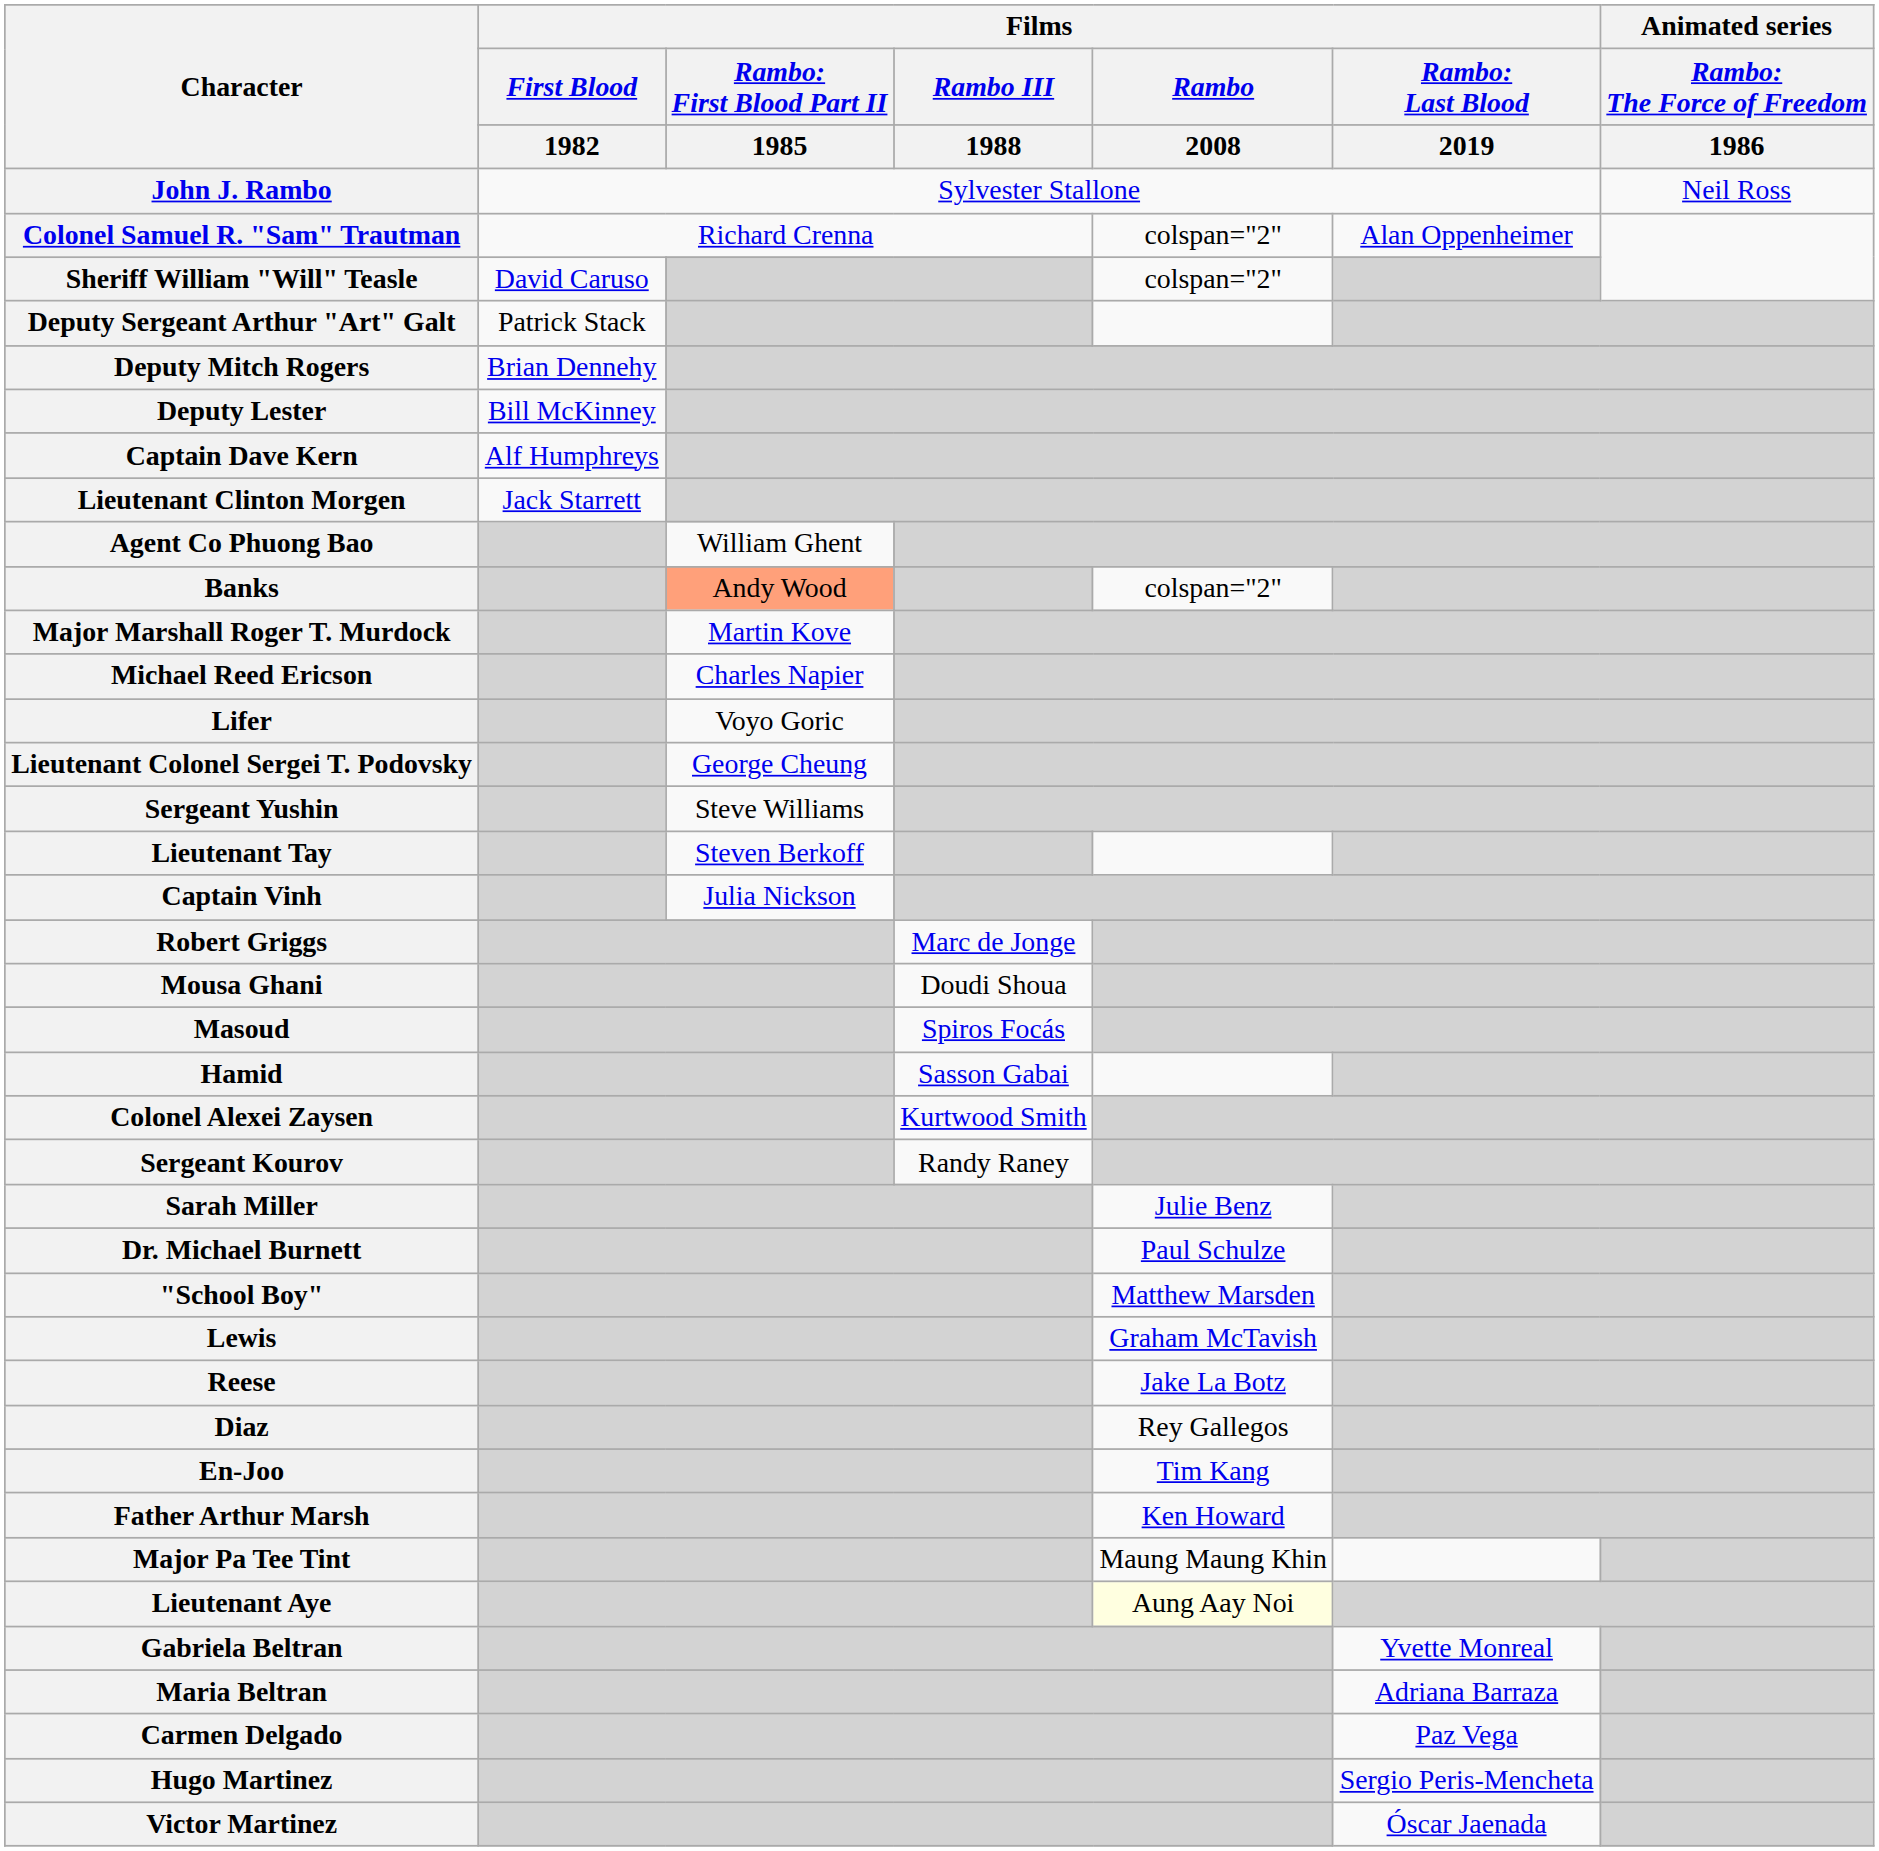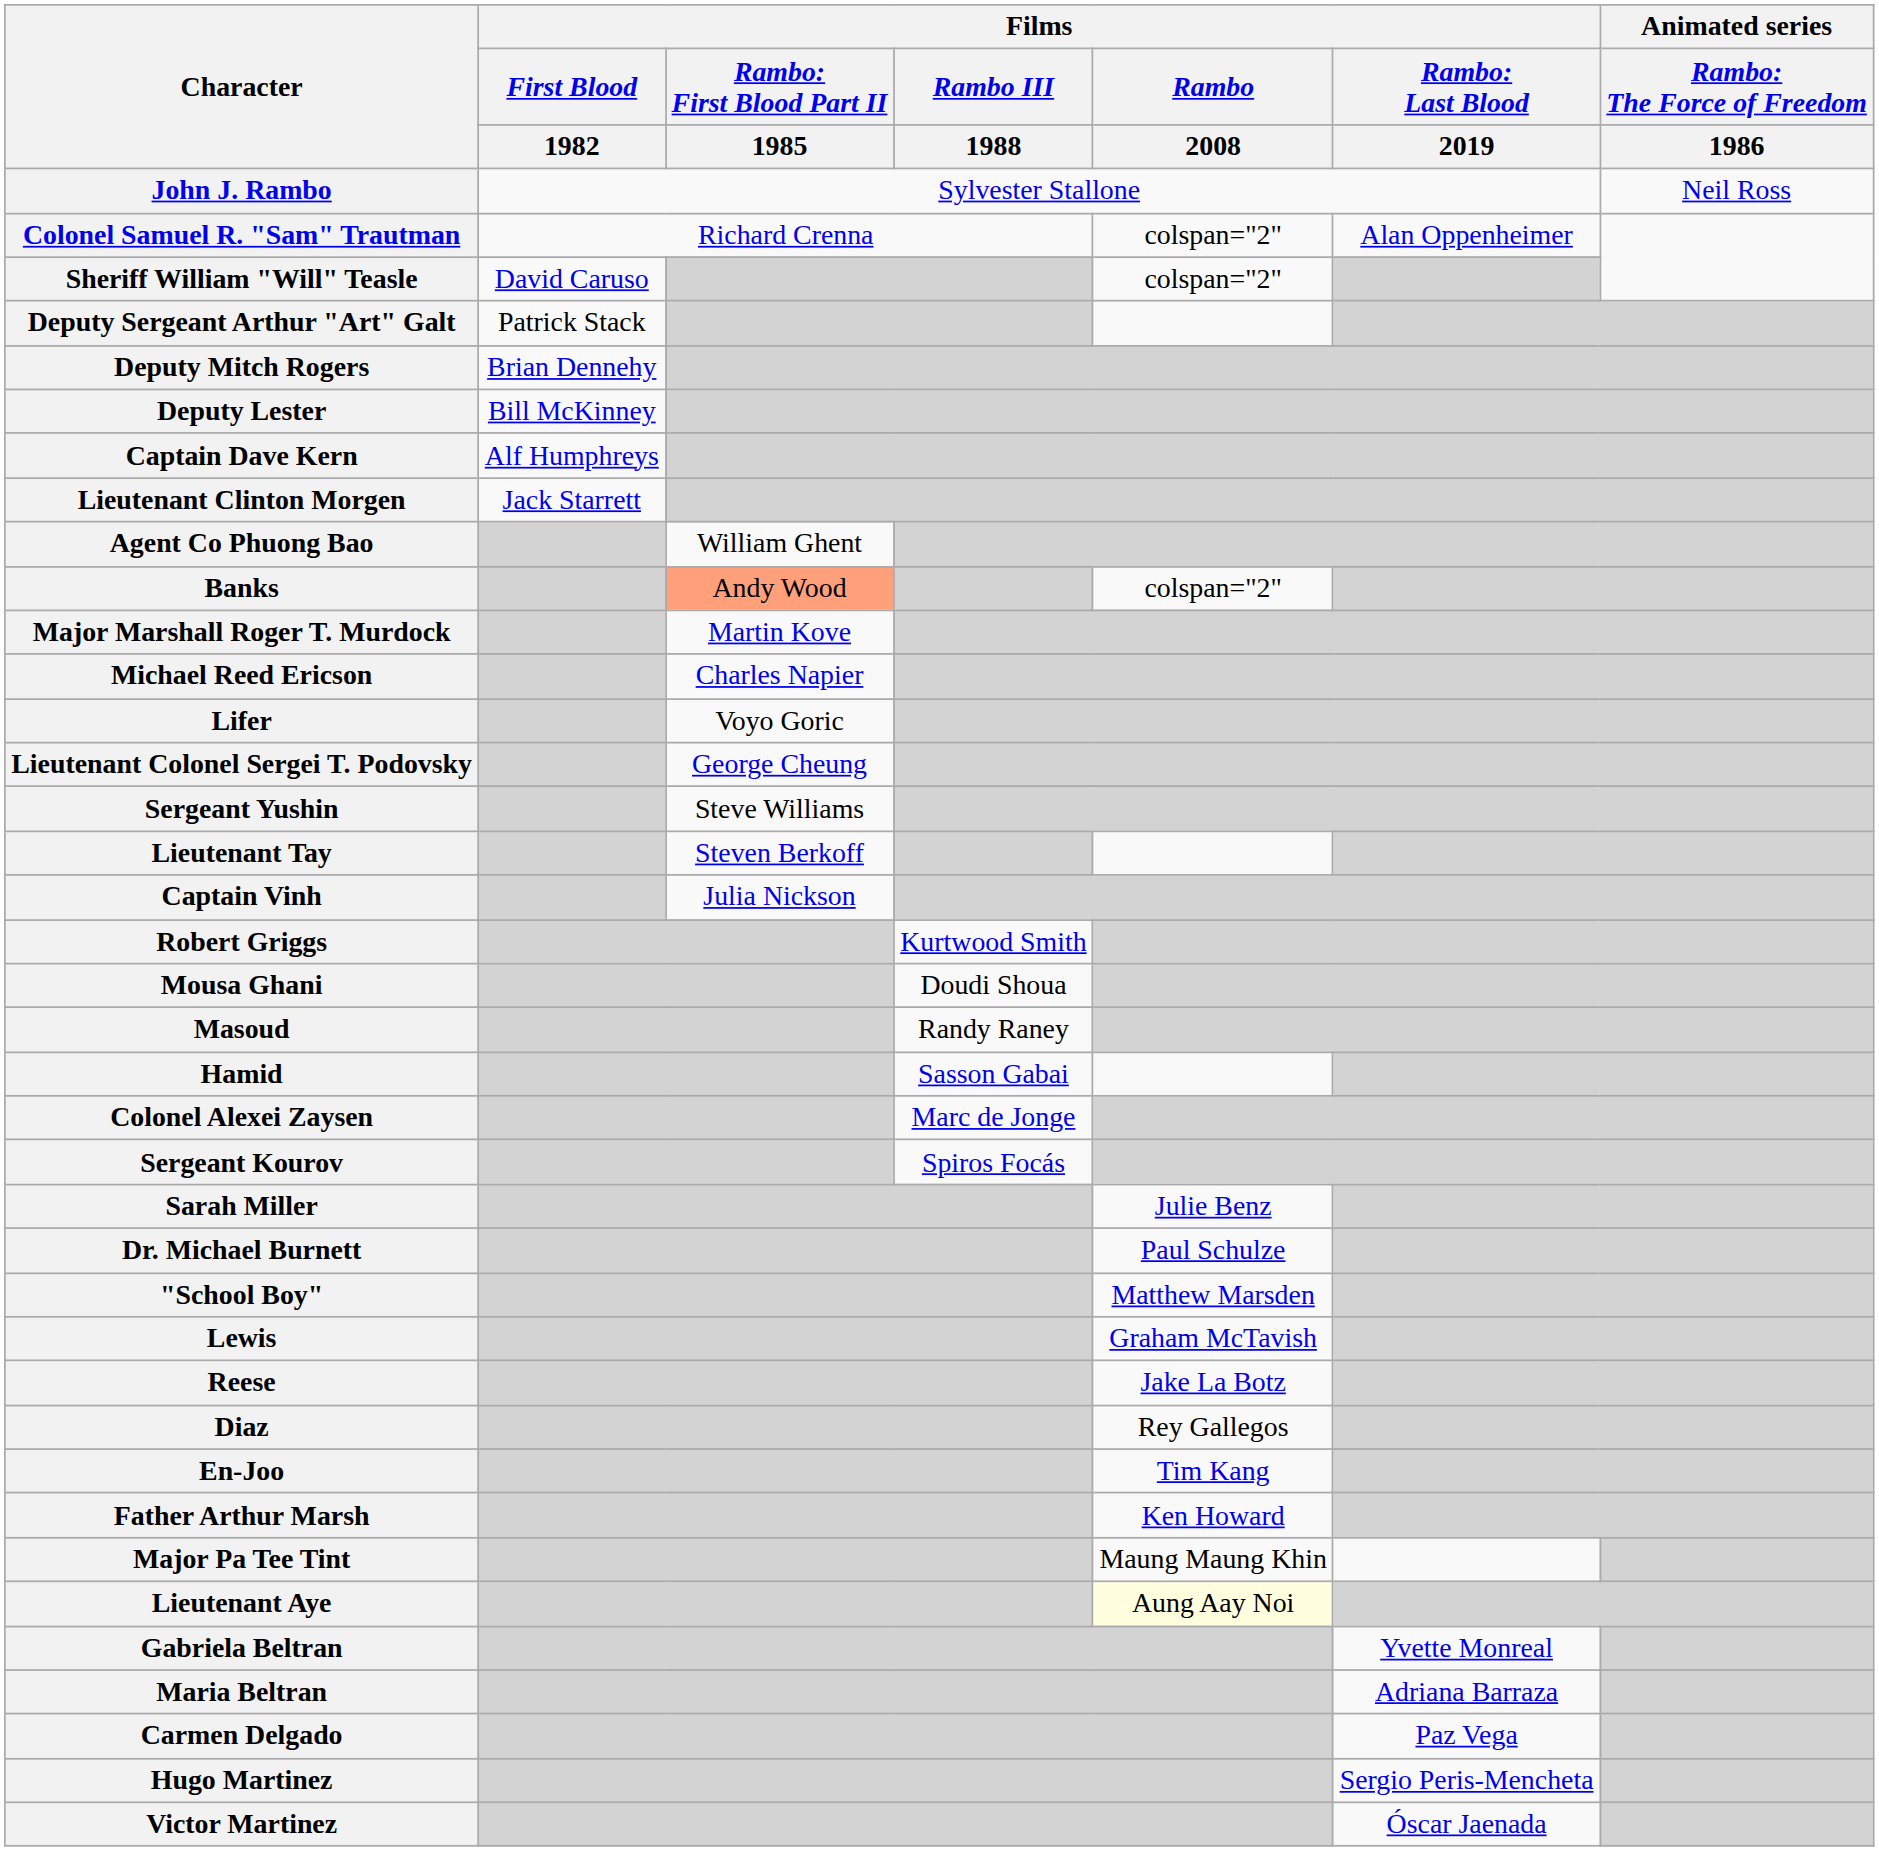(993, 940) Marc de Jonge -> (993, 940) Kurtwood Smith
(993, 1029) Spiros Focás -> (993, 1029) Randy Raney
(993, 1117) Kurtwood Smith -> (993, 1117) Marc de Jonge
(993, 1161) Randy Raney -> (993, 1161) Spiros Focás
